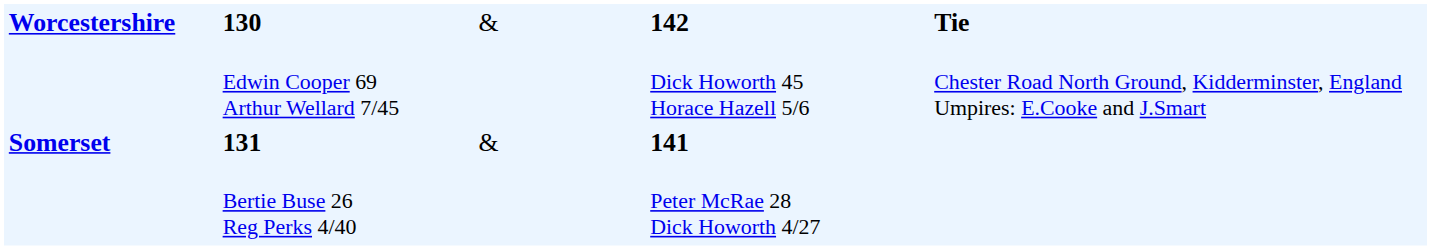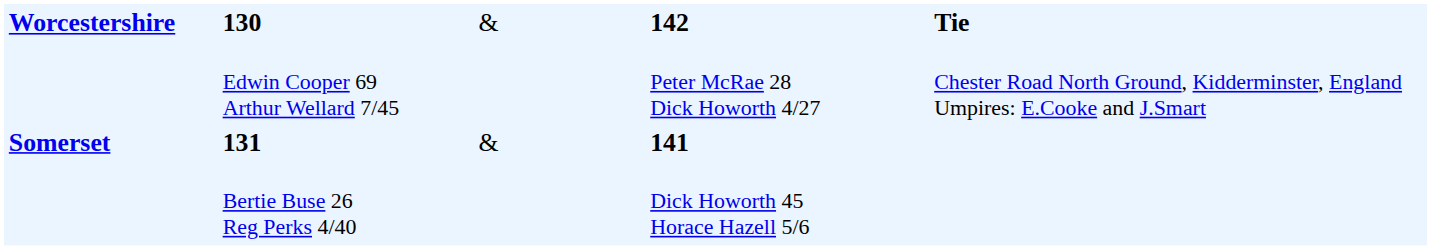(730, 95) Dick Howorth 45 Horace Hazell 5/6 -> (735, 95) Peter McRae 28 Dick Howorth 4/27
(735, 214) Peter McRae 28 Dick Howorth 4/27 -> (730, 214) Dick Howorth 45 Horace Hazell 5/6
